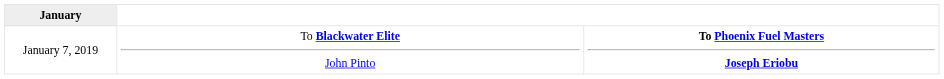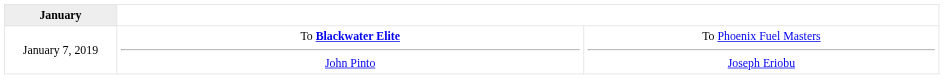(761, 50) bold -> (761, 50) normal
